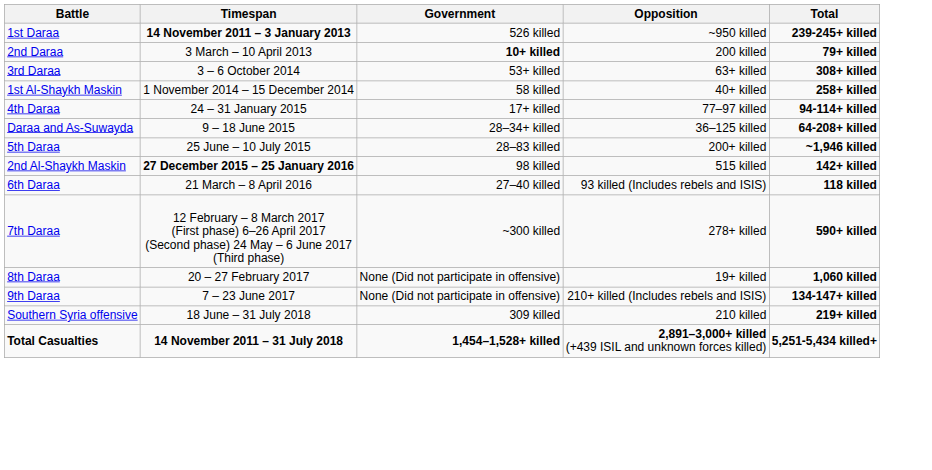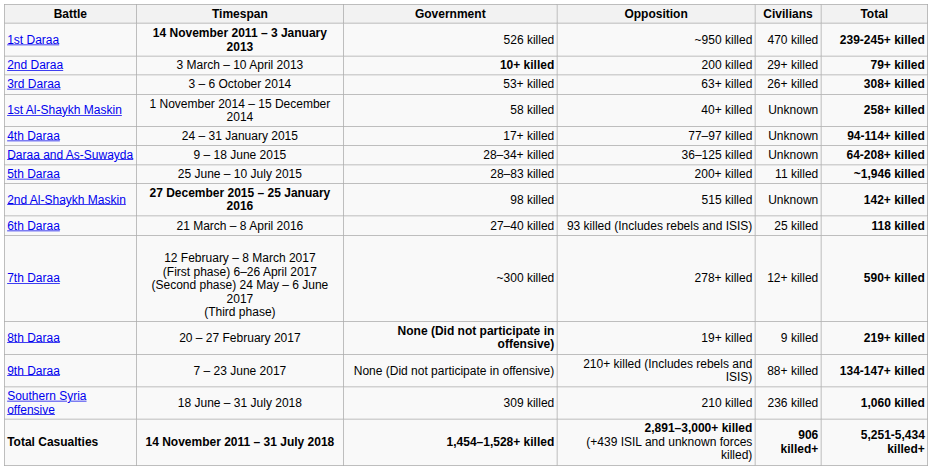+ column: (788, 14)
(460, 277) normal -> (476, 338) bold
(845, 277) 1,060 killed -> (894, 338) 219+ killed
(846, 315) 219+ killed -> (893, 403) 1,060 killed
